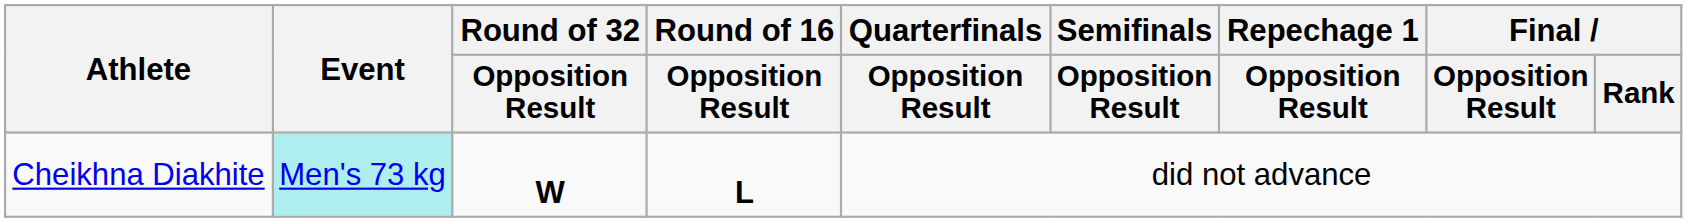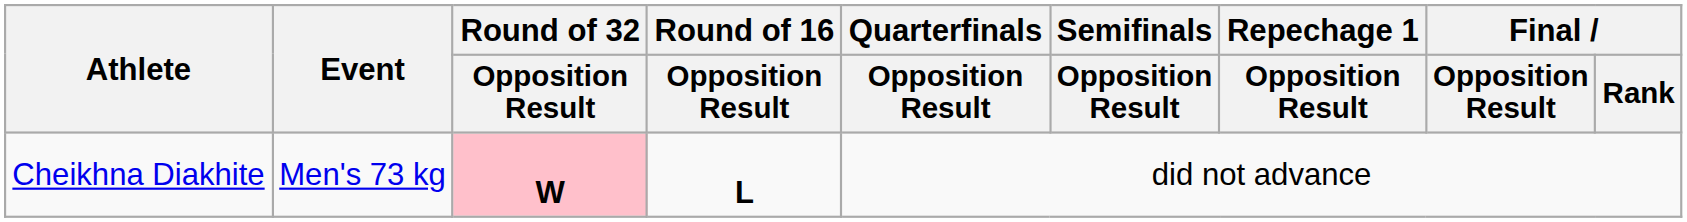(363, 175) paleturquoise background -> (363, 175) no background
(550, 193) no background -> (550, 193) pink background
